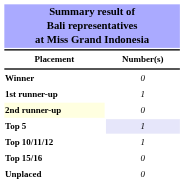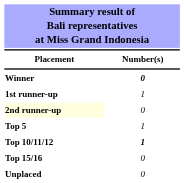(143, 78) normal -> (143, 78) bold
(143, 126) lavender background -> (143, 126) no background
(143, 142) normal -> (143, 142) bold
